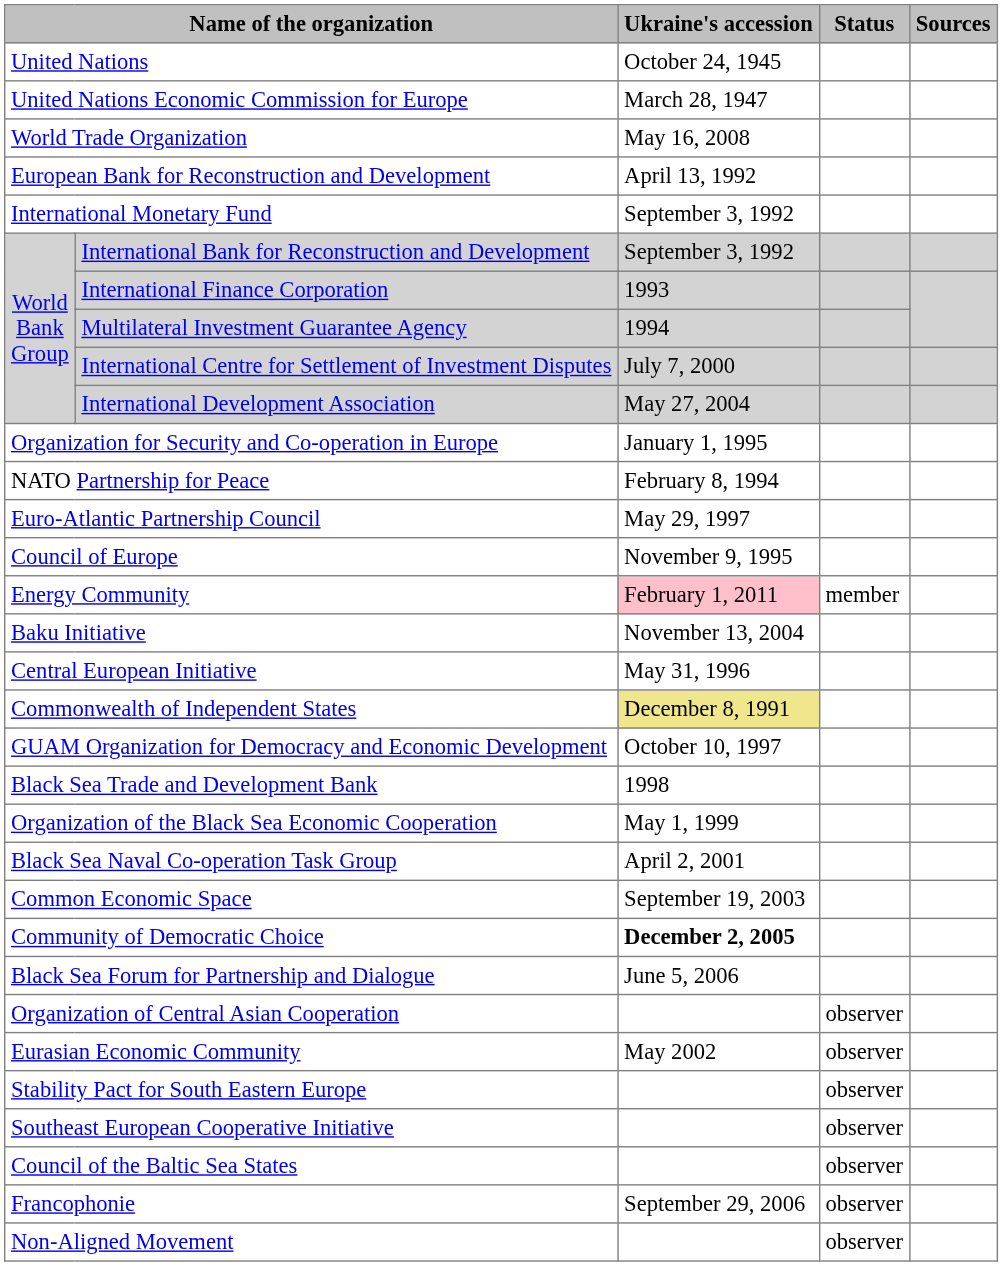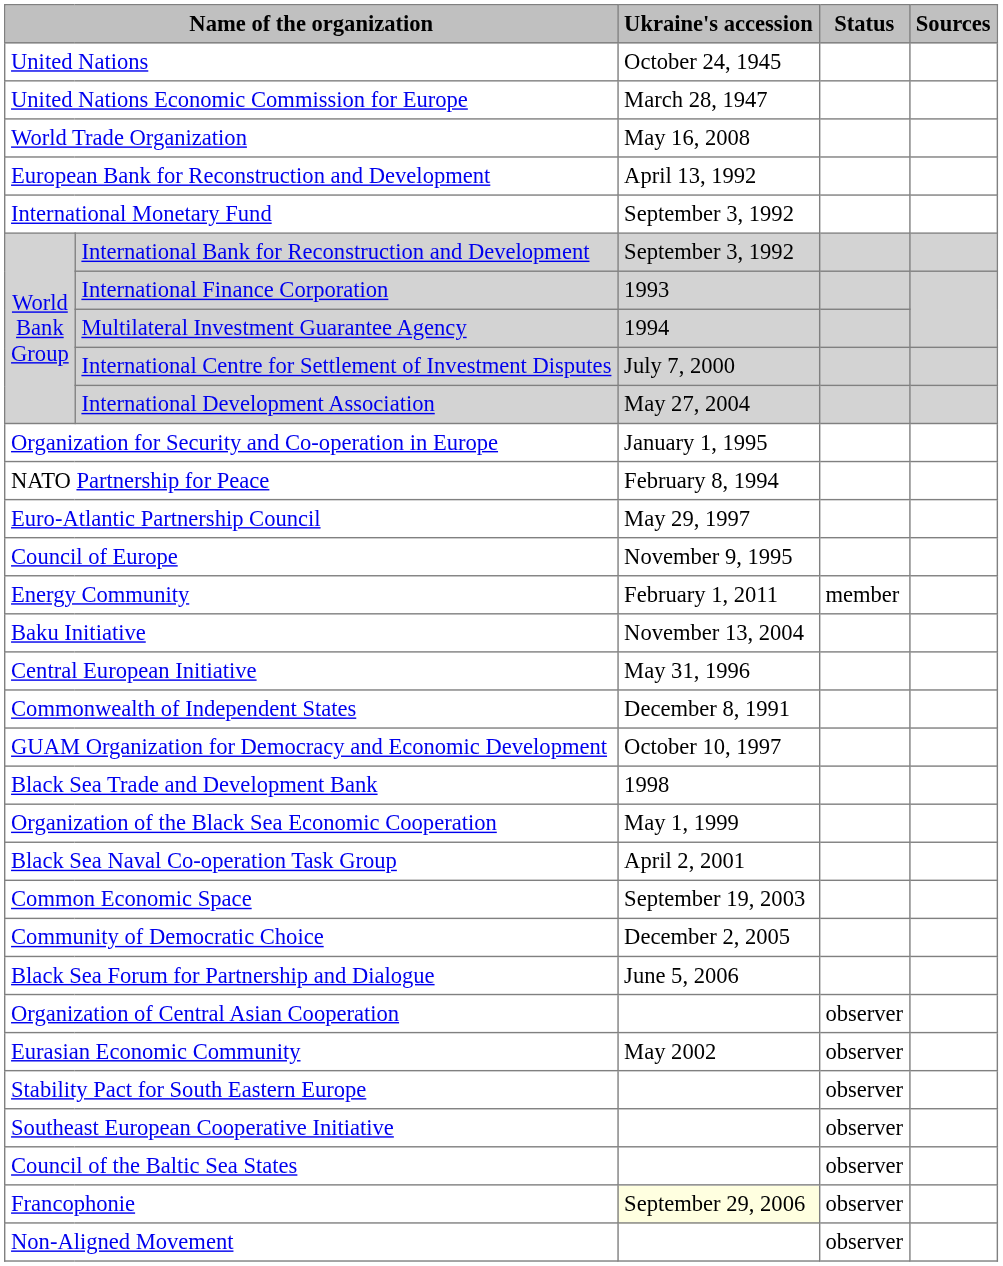(701, 594) pink background -> (701, 594) no background
(707, 708) khaki background -> (707, 708) no background
(709, 937) bold -> (707, 937) normal
(715, 1203) no background -> (715, 1203) lightyellow background
